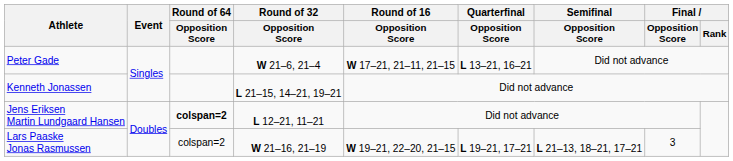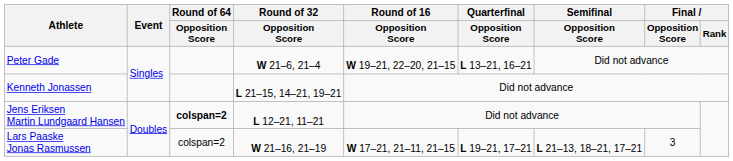(401, 66) W 17–21, 21–11, 21–15 -> (401, 66) W 19–21, 22–20, 21–15
(401, 149) W 19–21, 22–20, 21–15 -> (401, 149) W 17–21, 21–11, 21–15
